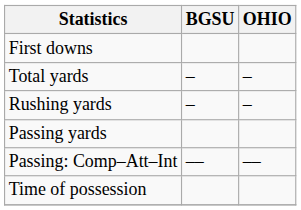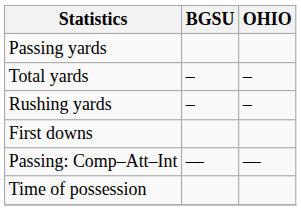rows swapped: (51, 48) <-> (58, 133)
